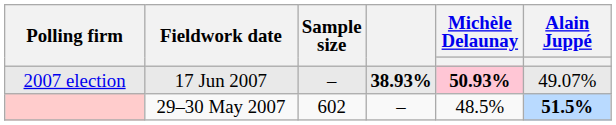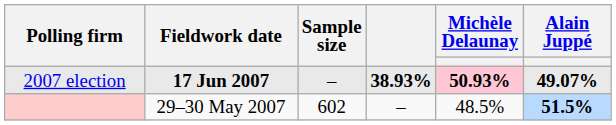(221, 80) normal -> (221, 80) bold
(567, 80) normal -> (567, 80) bold
